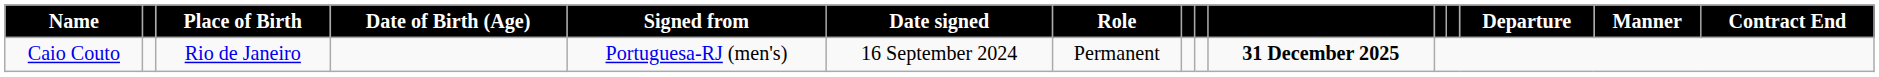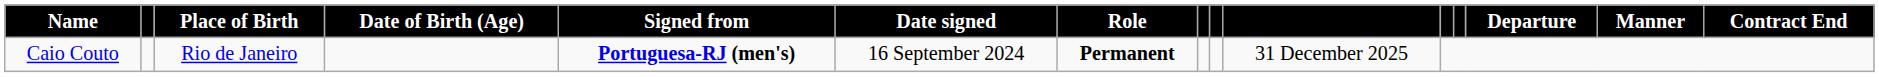(696, 53) normal -> (697, 53) bold
(1117, 53) normal -> (1127, 53) bold
(1321, 53) bold -> (1331, 53) normal
